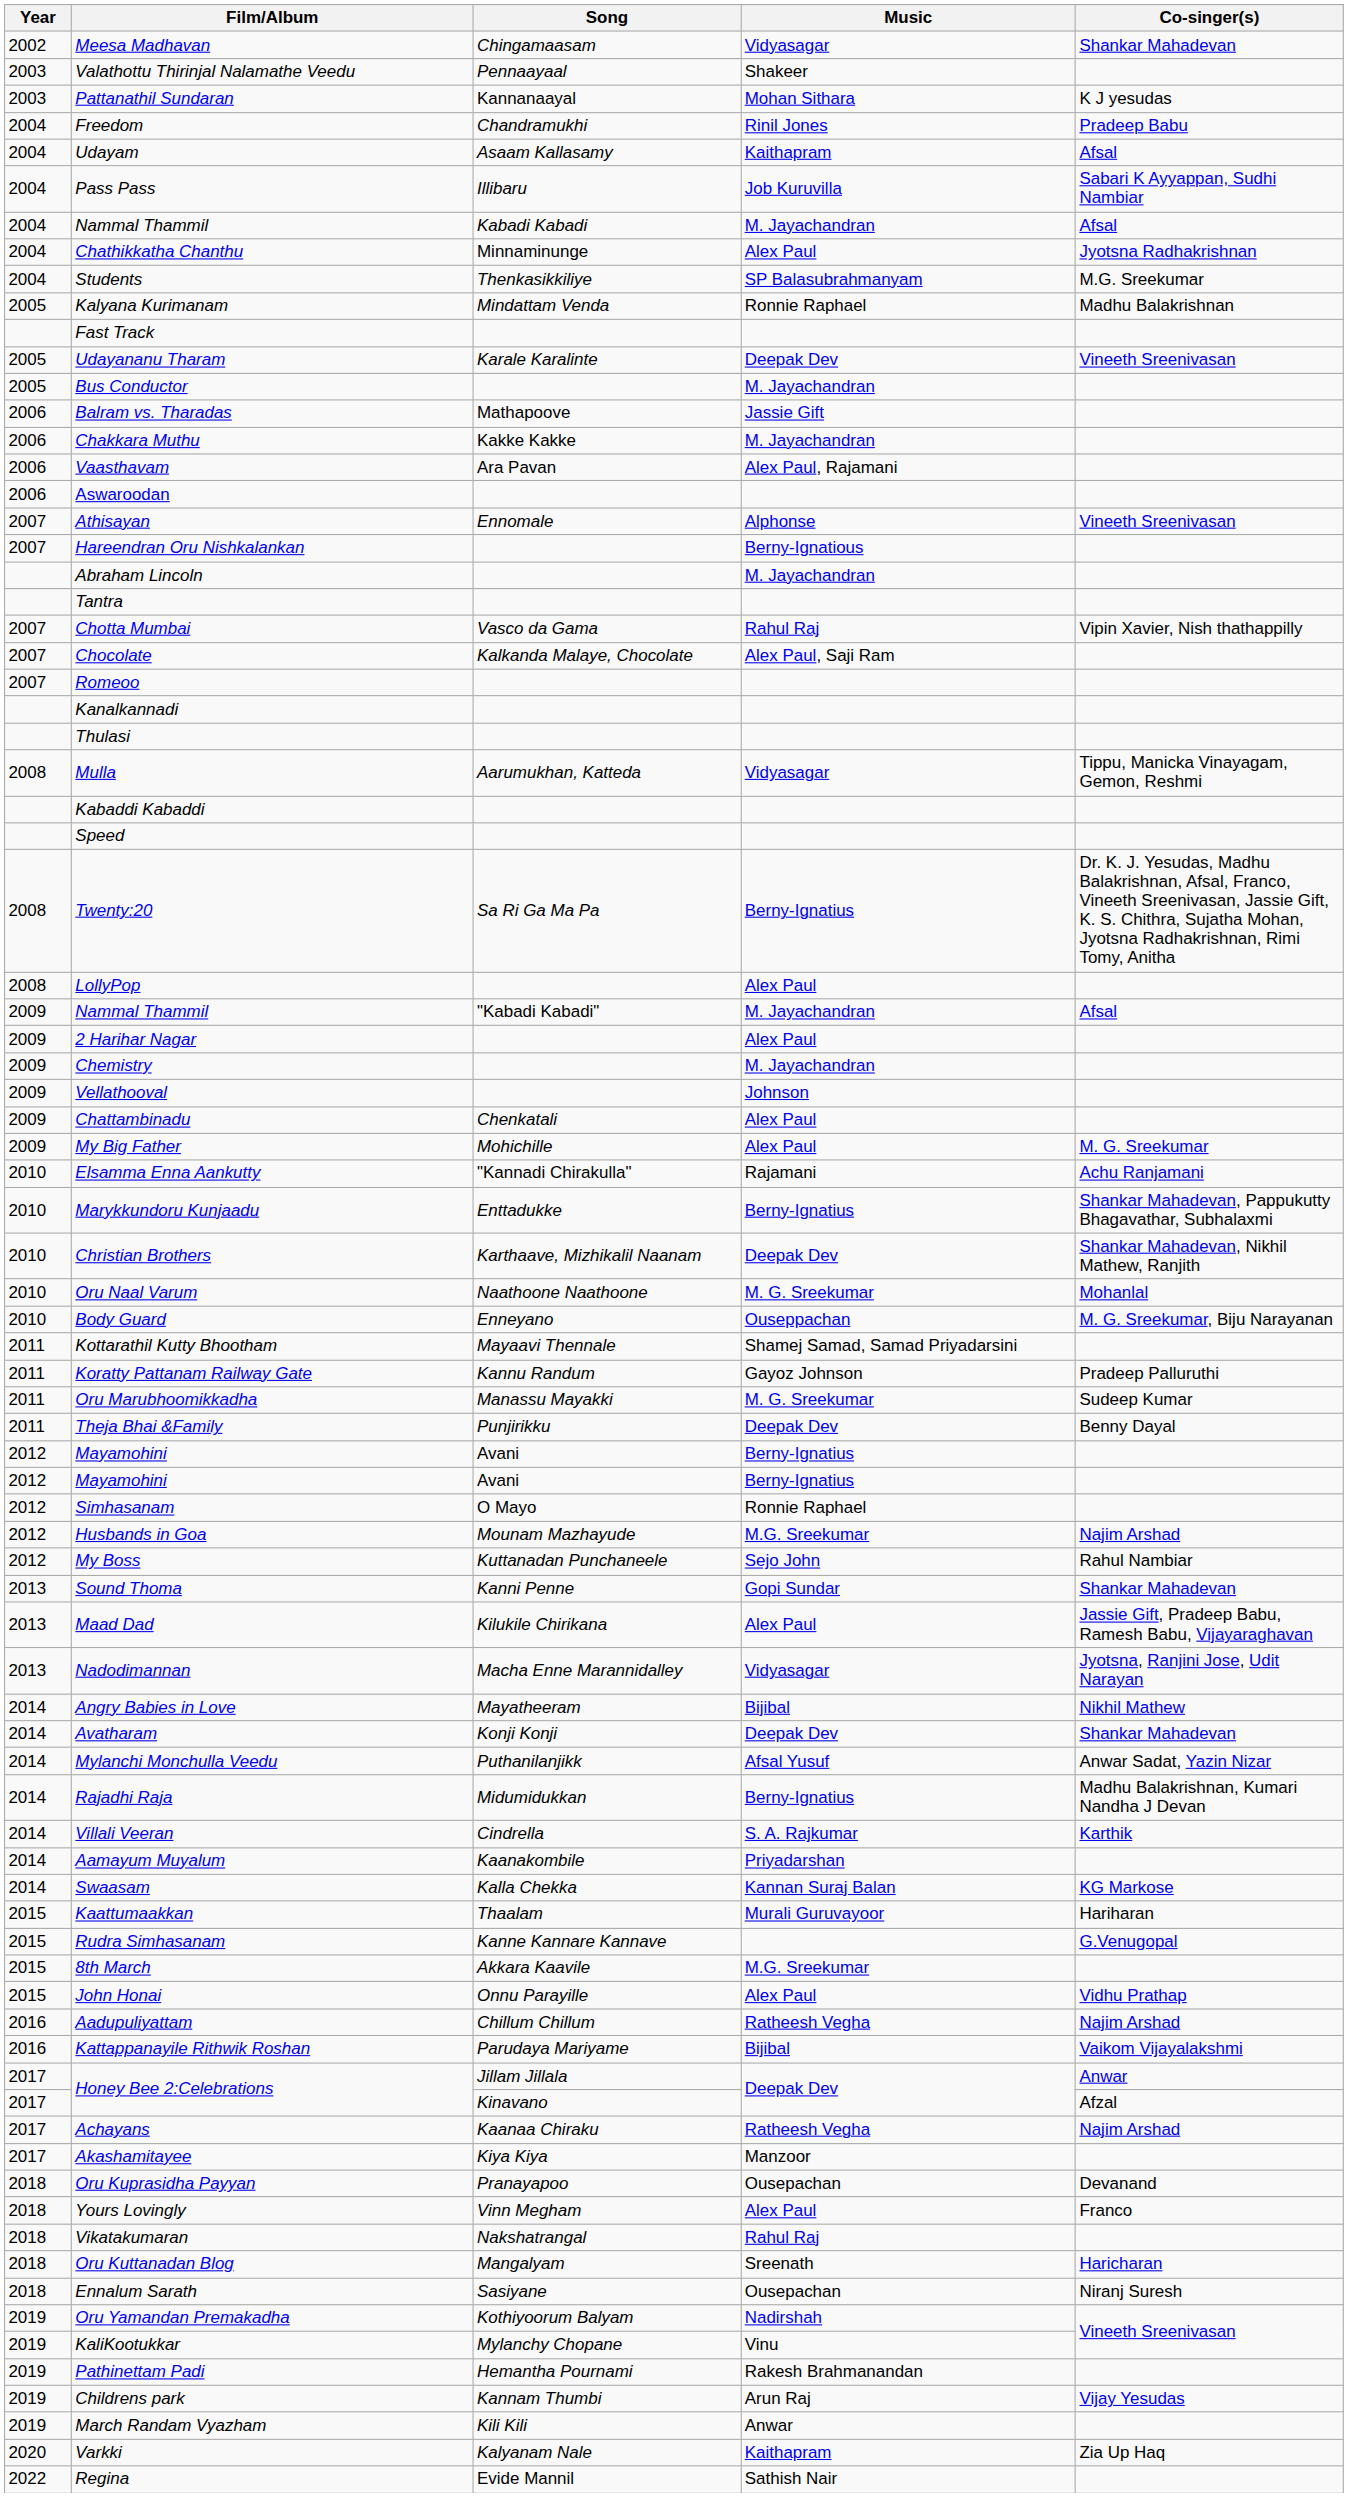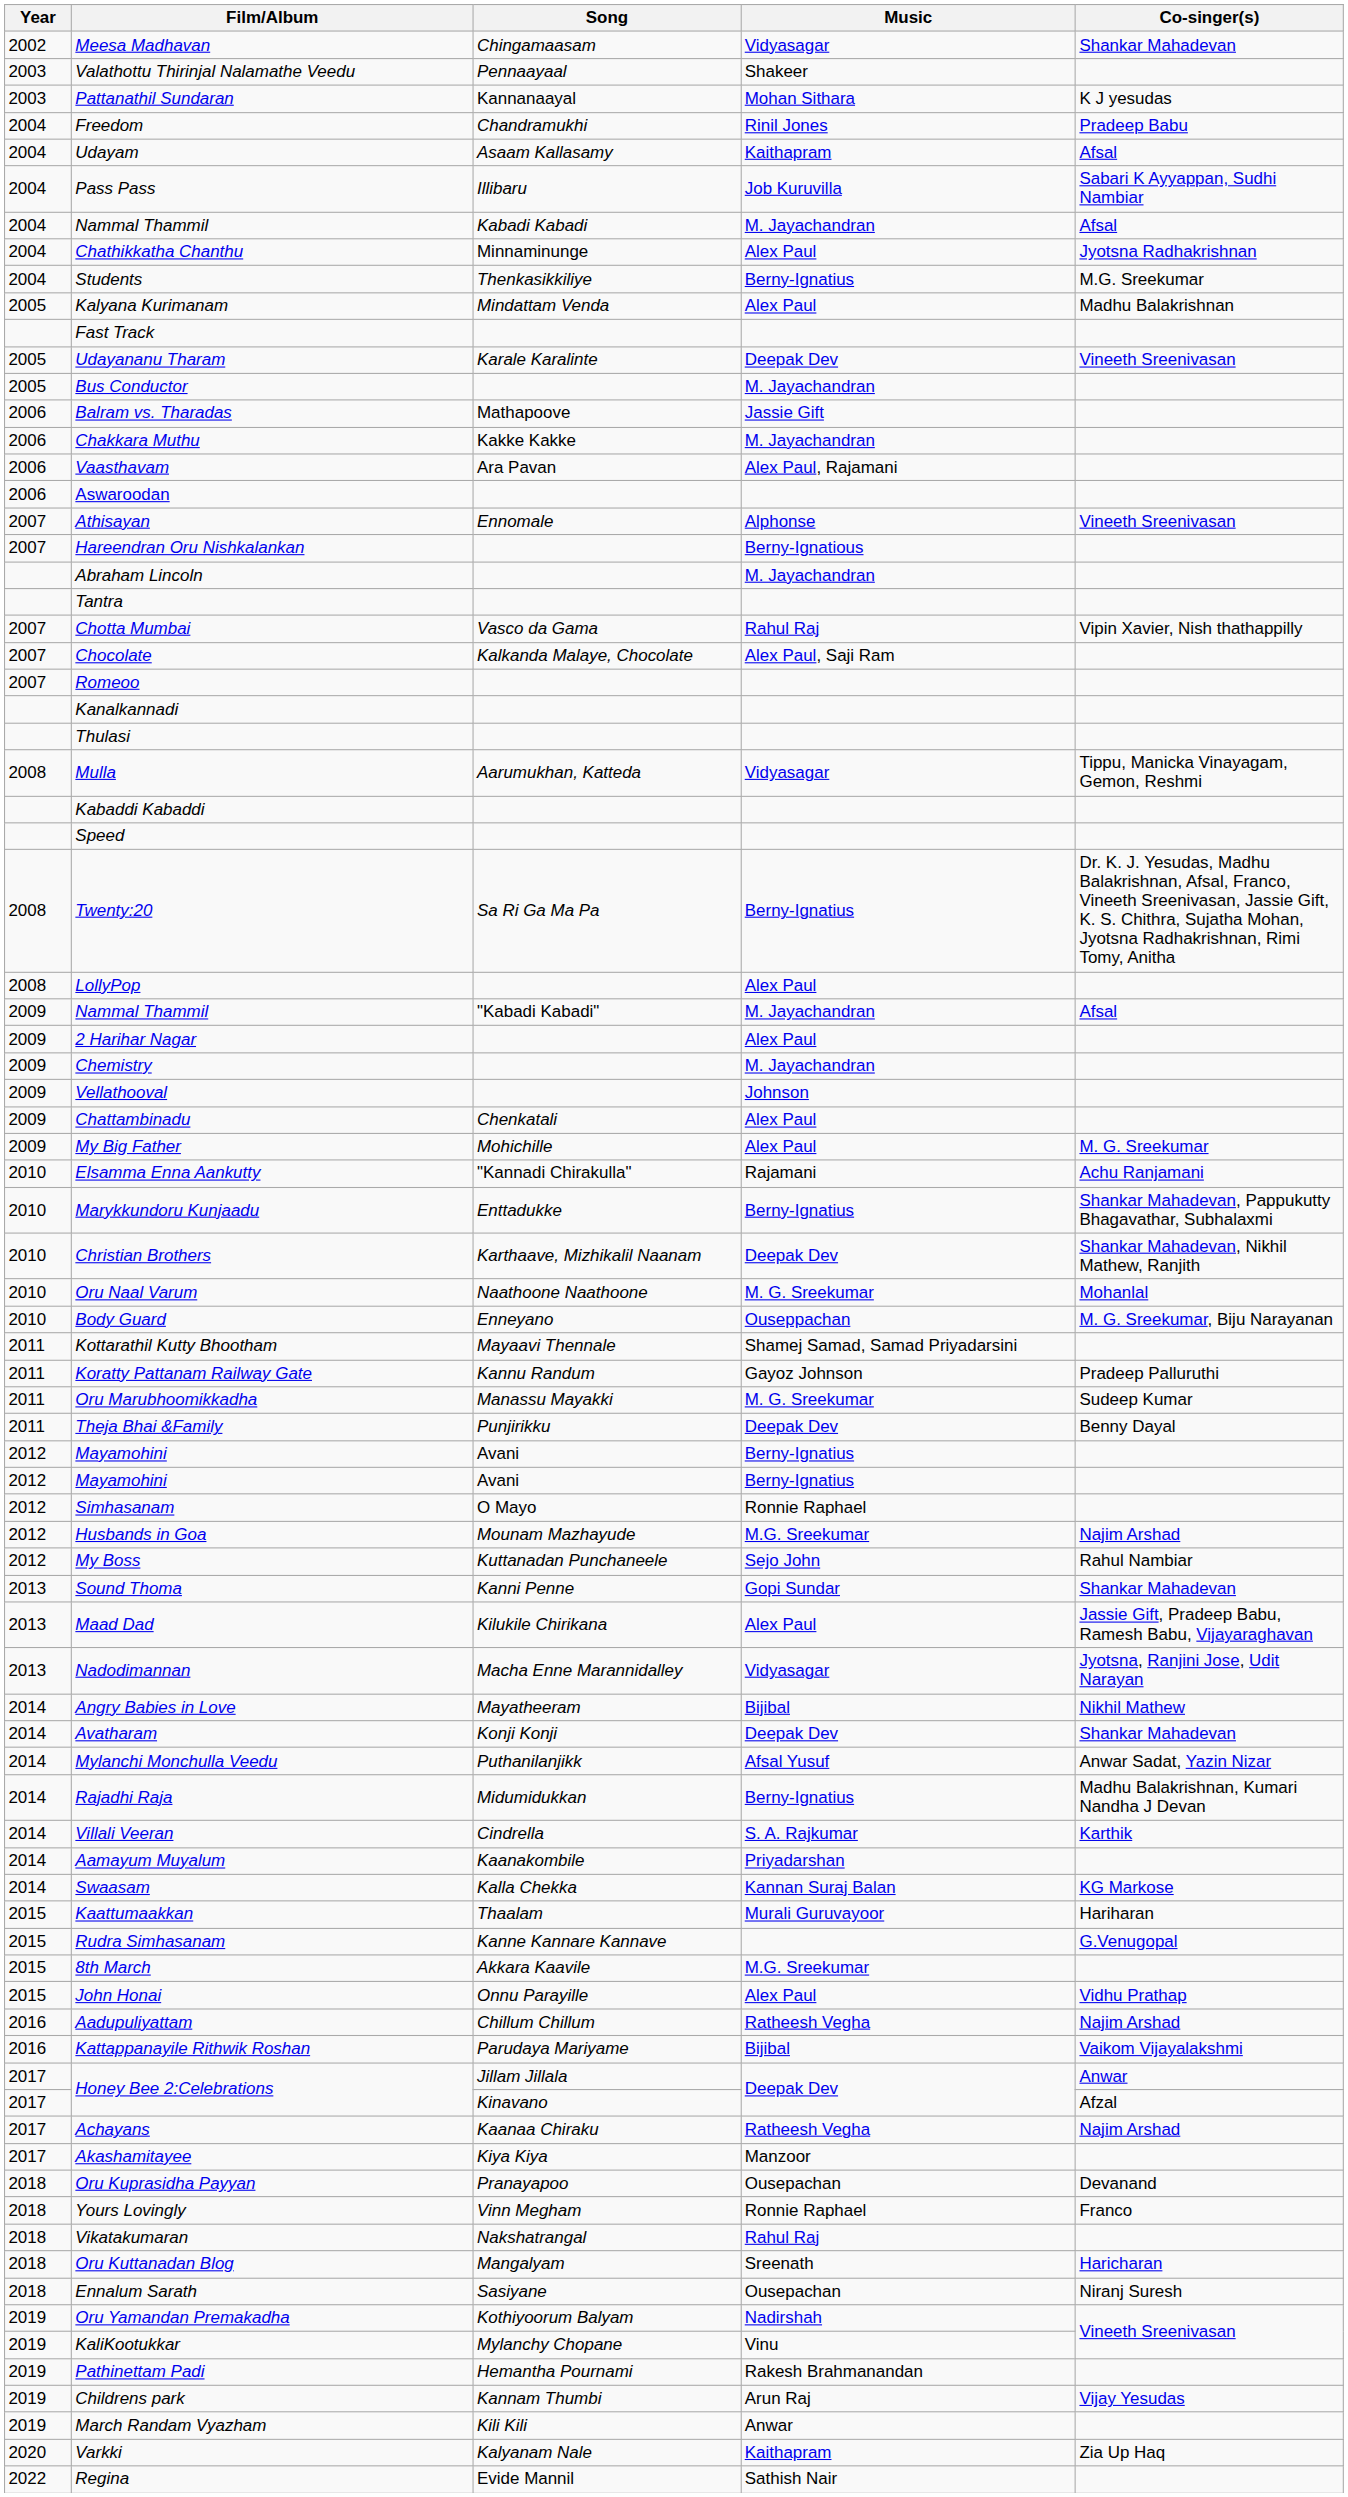(834, 279) SP Balasubrahmanyam -> (799, 279) Berny-Ignatius
(806, 306) Ronnie Raphael -> (781, 306) Alex Paul
(781, 2210) Alex Paul -> (806, 2210) Ronnie Raphael
